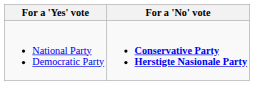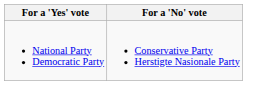(178, 56) bold -> (174, 56) normal
